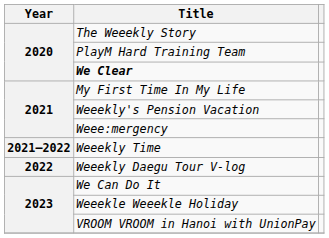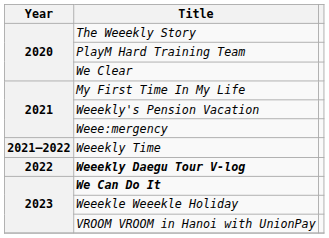(104, 71) bold -> (104, 71) normal
(161, 167) normal -> (161, 167) bold
(118, 186) normal -> (118, 186) bold
